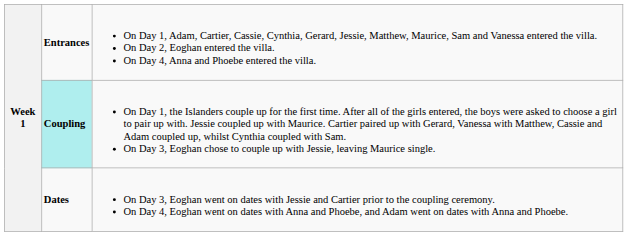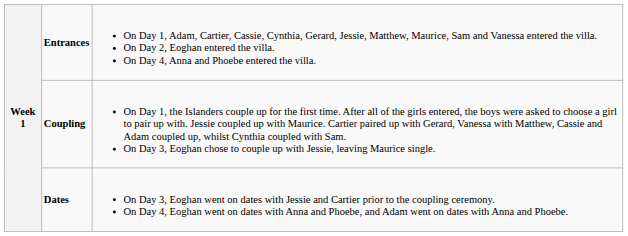(65, 124) paleturquoise background -> (65, 124) no background
